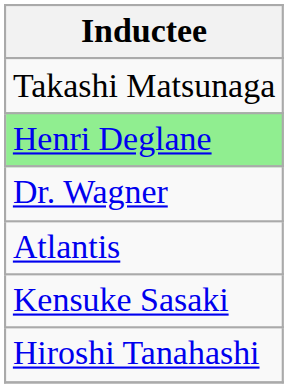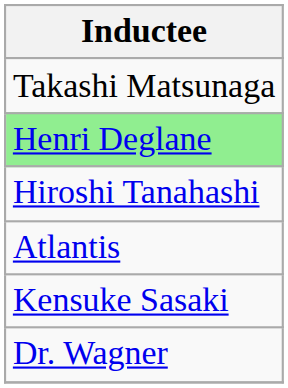(90, 192) Dr. Wagner -> (136, 192) Hiroshi Tanahashi
(136, 354) Hiroshi Tanahashi -> (90, 354) Dr. Wagner
